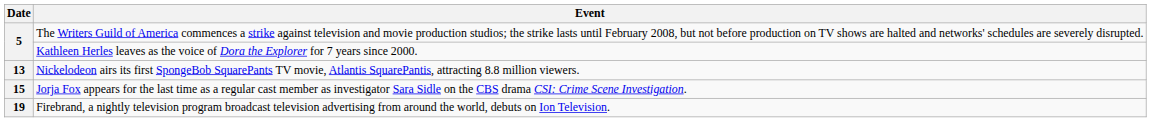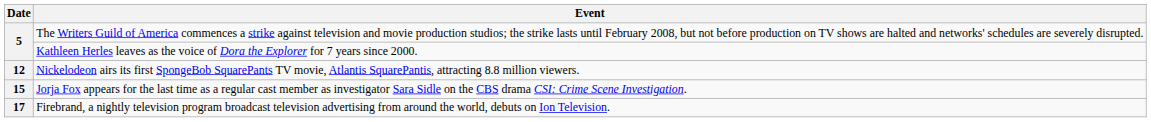(19, 70) 13 -> (19, 70) 12
(19, 107) 19 -> (19, 107) 17
